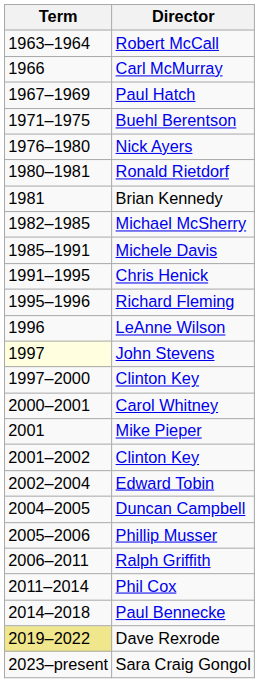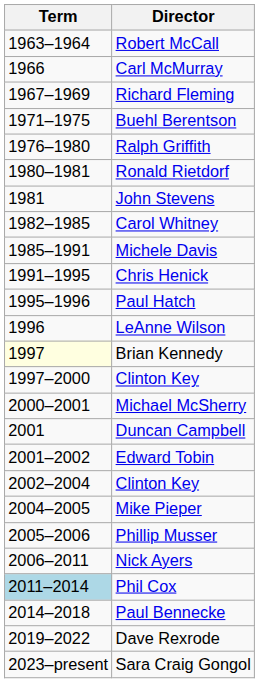(156, 95) Paul Hatch -> (175, 95) Richard Fleming
(154, 146) Nick Ayers -> (163, 146) Ralph Griffith
(169, 198) Brian Kennedy -> (165, 198) John Stevens
(181, 224) Michael McSherry -> (167, 224) Carol Whitney
(175, 302) Richard Fleming -> (156, 302) Paul Hatch
(165, 353) John Stevens -> (169, 353) Brian Kennedy
(167, 405) Carol Whitney -> (181, 405) Michael McSherry
(159, 431) Mike Pieper -> (180, 431) Duncan Campbell
(157, 457) Clinton Key -> (165, 457) Edward Tobin
(165, 483) Edward Tobin -> (157, 483) Clinton Key
(180, 509) Duncan Campbell -> (159, 509) Mike Pieper
(163, 560) Ralph Griffith -> (154, 560) Nick Ayers
(49, 586) no background -> (49, 586) lightblue background
(49, 638) khaki background -> (49, 638) no background
